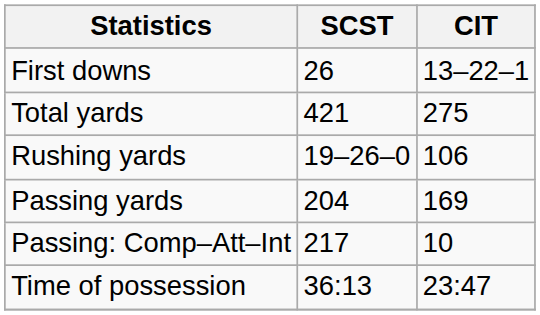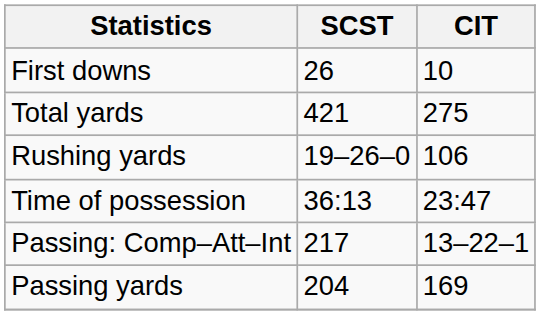(476, 69) 13–22–1 -> (438, 69) 10
rows swapped: (97, 200) <-> (129, 286)
(438, 243) 10 -> (476, 243) 13–22–1
